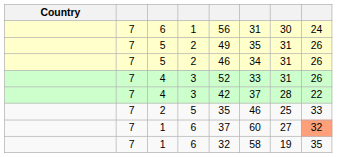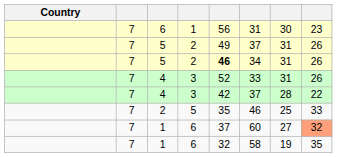(317, 29) 24 -> (317, 29) 23
(255, 45) 35 -> (255, 45) 37
(224, 62) normal -> (224, 62) bold
